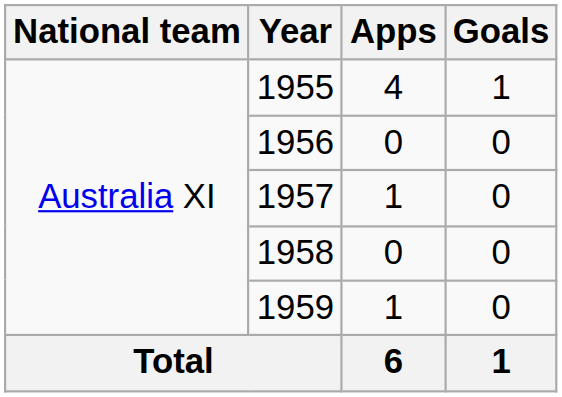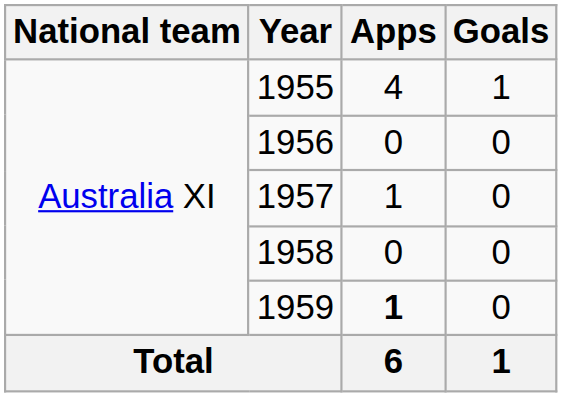(393, 307) normal -> (393, 307) bold
